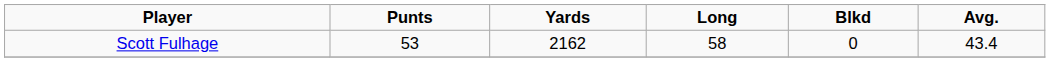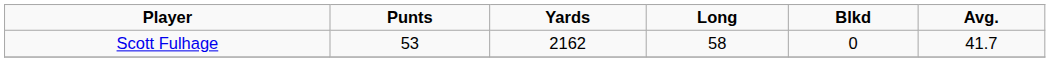(981, 43) 43.4 -> (981, 43) 41.7
